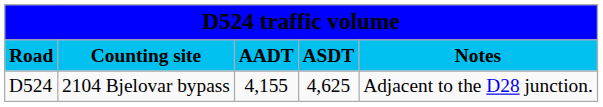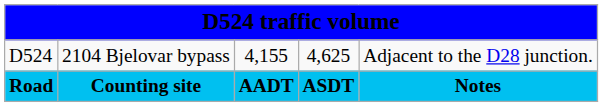rows swapped: (31, 55) <-> (31, 86)
